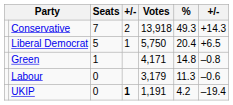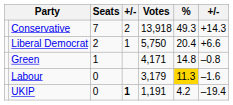(95, 44) 5 -> (95, 44) 2
(211, 44) +6.5 -> (211, 44) +6.6
(186, 76) no background -> (186, 76) gold background
(210, 76) –0.6 -> (210, 76) –1.6
